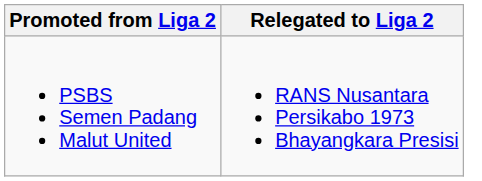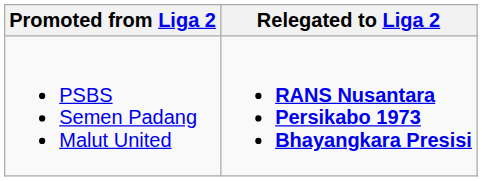(342, 117) normal -> (349, 117) bold
